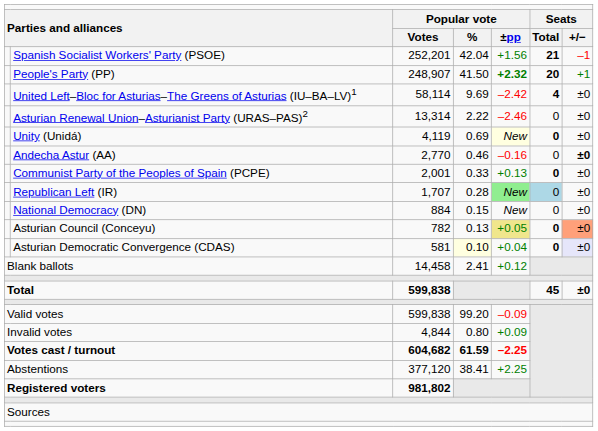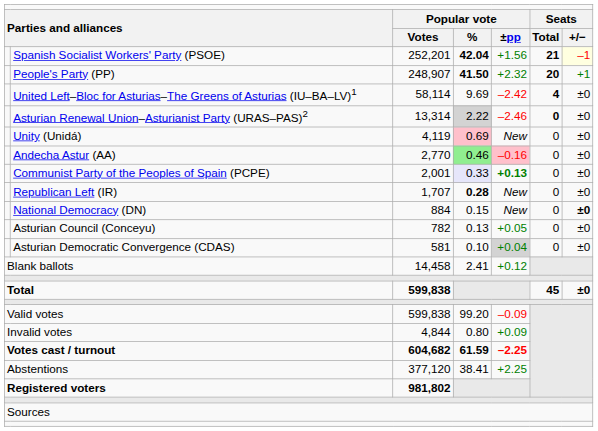(474, 56) normal -> (474, 56) bold
(584, 56) no background -> (584, 56) lightyellow background
(474, 74) normal -> (474, 74) bold
(512, 74) bold -> (512, 74) normal
(477, 116) no background -> (477, 116) lightgrey background
(556, 116) normal -> (556, 116) bold
(477, 136) no background -> (477, 136) pink background
(515, 136) lightyellow background -> (515, 136) no background
(556, 136) bold -> (556, 136) normal
(477, 155) no background -> (477, 155) lightgreen background
(512, 155) no background -> (512, 155) pink background
(584, 155) bold -> (584, 155) normal
(477, 173) no background -> (477, 173) lavender background
(512, 173) normal -> (512, 173) bold
(556, 173) bold -> (556, 173) normal
(477, 192) normal -> (477, 192) bold
(515, 192) lightgreen background -> (515, 192) no background
(556, 192) lightblue background -> (556, 192) no background
(584, 210) normal -> (584, 210) bold
(512, 229) khaki background -> (512, 229) no background
(556, 229) bold -> (556, 229) normal
(584, 229) lightsalmon background -> (584, 229) no background
(477, 247) lightyellow background -> (477, 247) no background
(512, 247) no background -> (512, 247) lightgrey background
(556, 247) bold -> (556, 247) normal
(584, 247) lavender background -> (584, 247) no background
